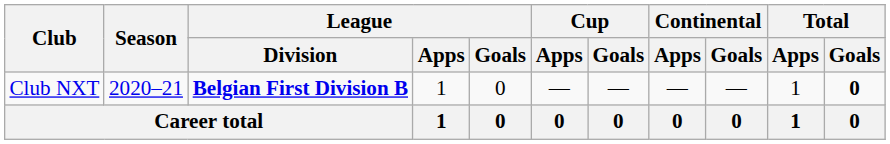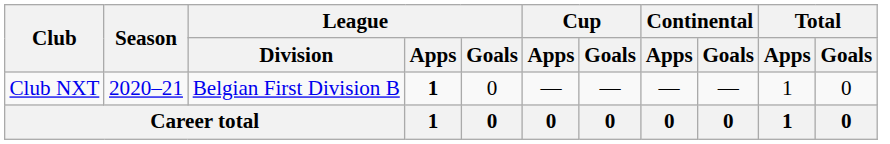(300, 88) bold -> (296, 88) normal
(441, 88) normal -> (433, 88) bold
(854, 88) bold -> (846, 88) normal
